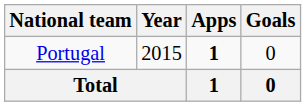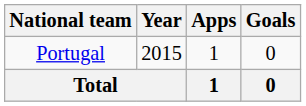(214, 52) bold -> (214, 52) normal
